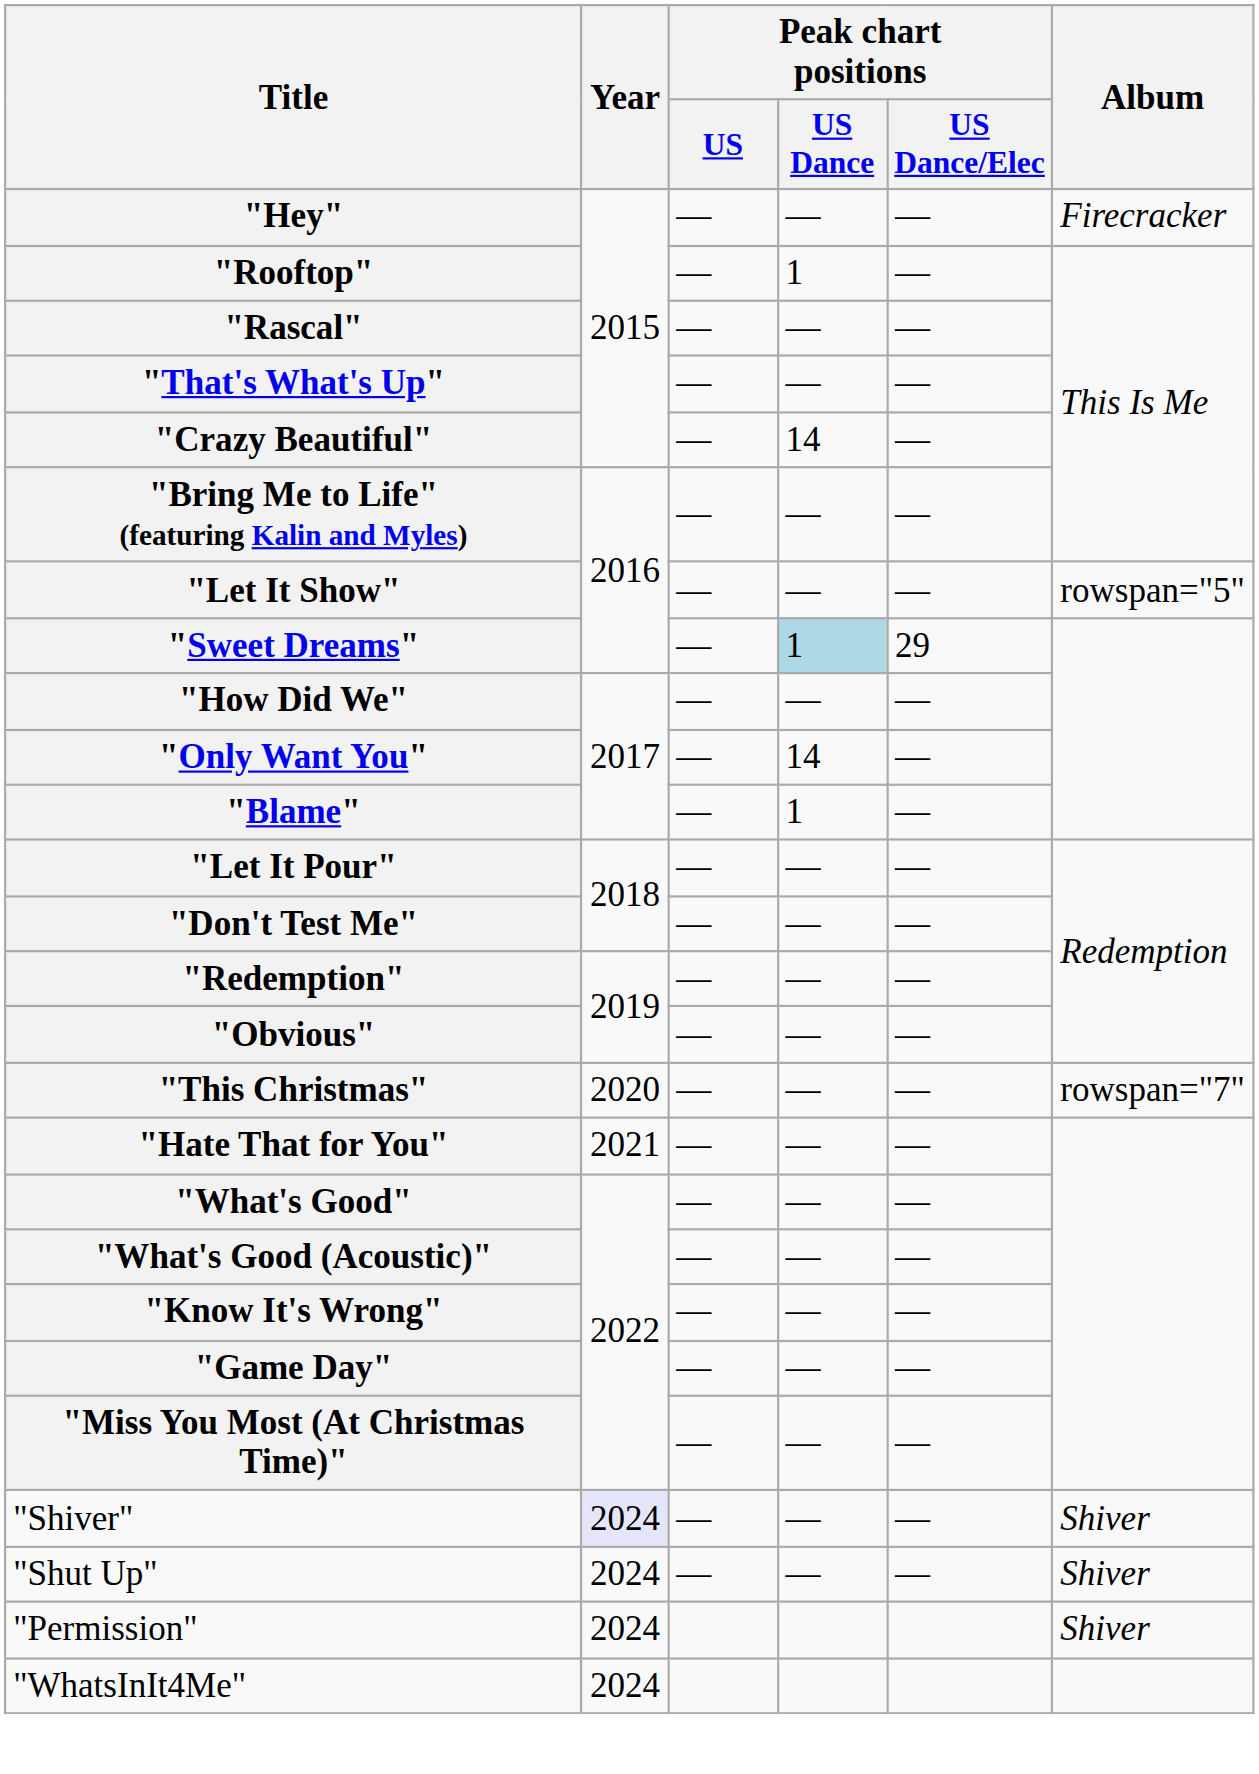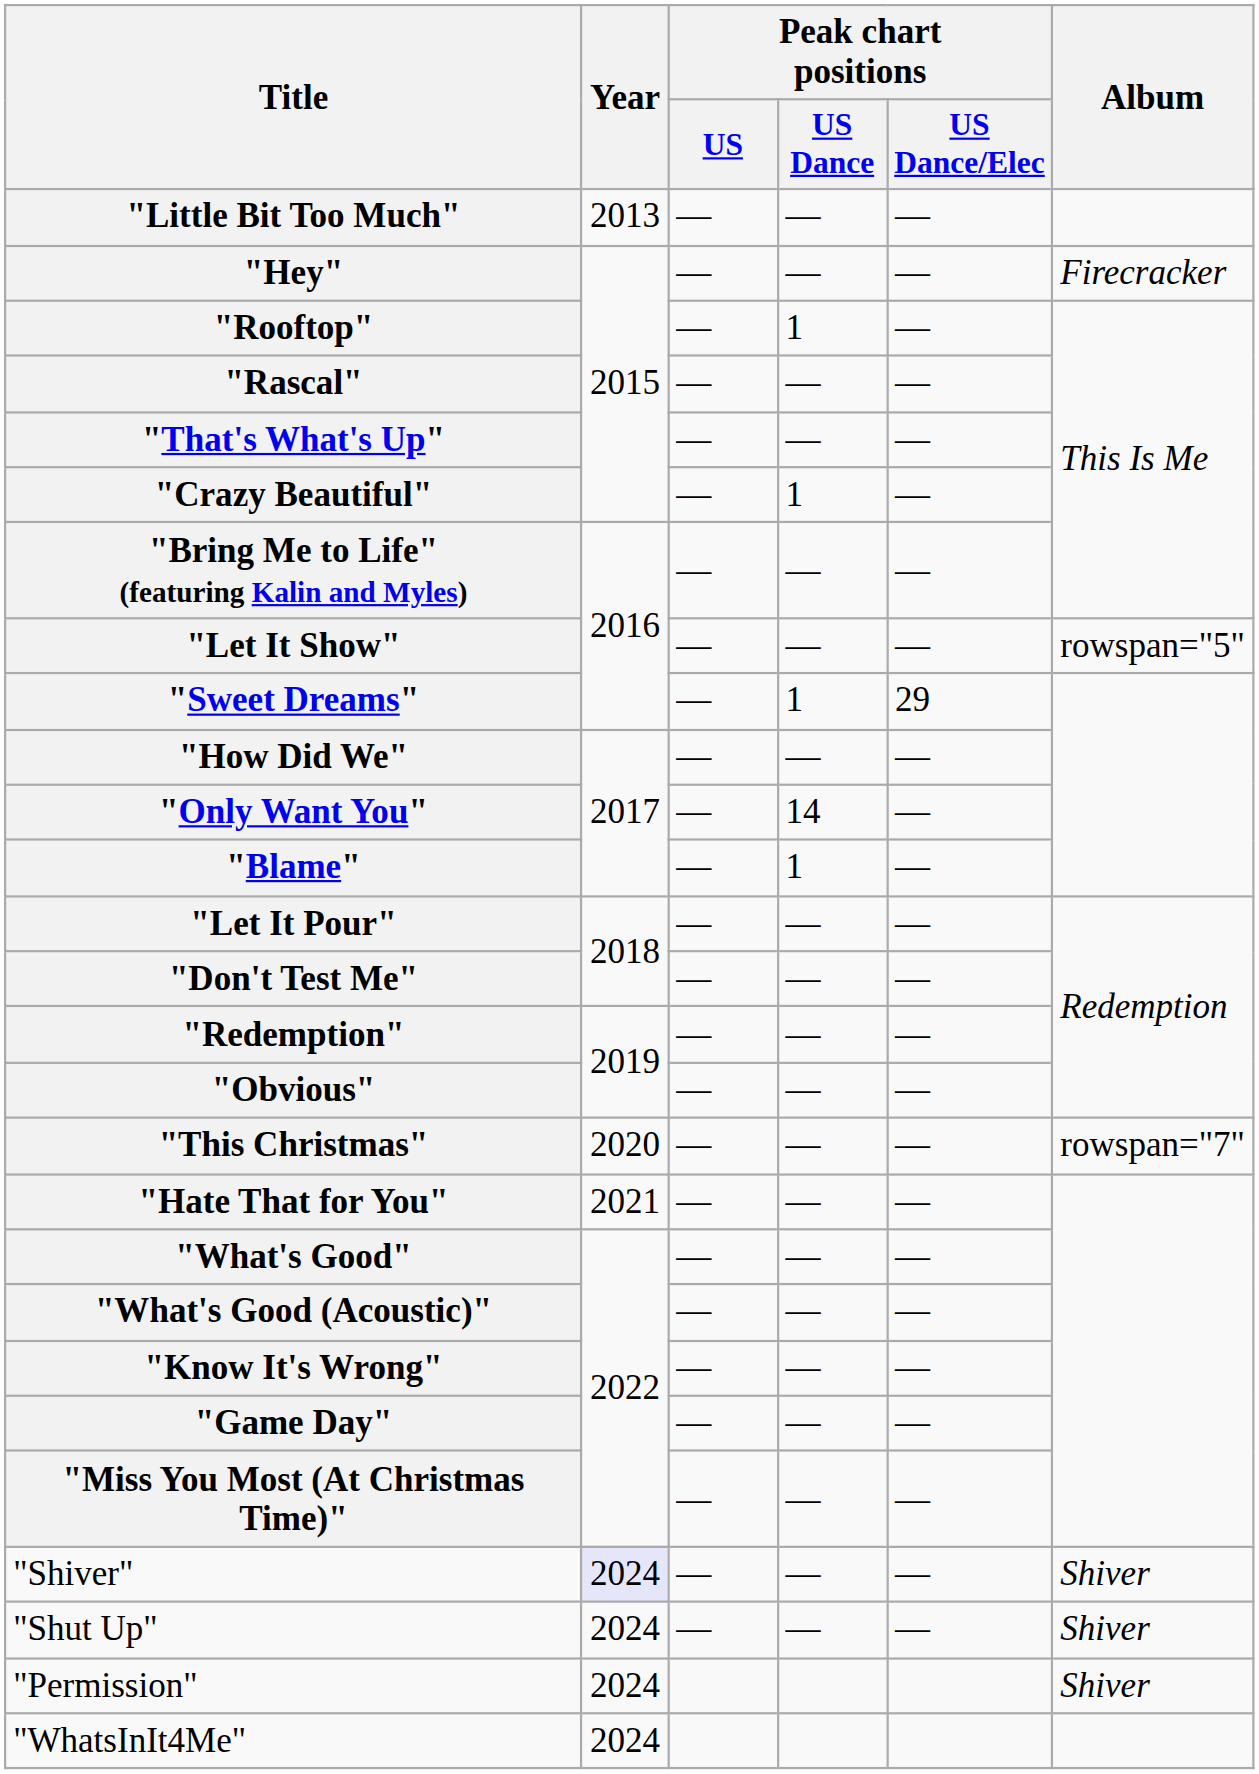+ row: (293, 216)
(803, 438) 14 -> (794, 494) 1
(794, 644) lightblue background -> (794, 700) no background
